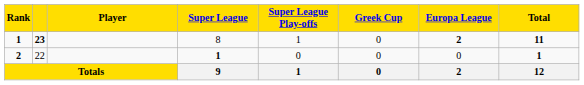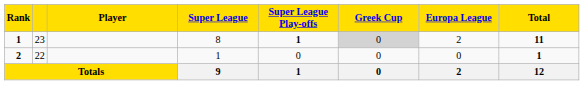(40, 39) bold -> (40, 39) normal
(298, 39) normal -> (298, 39) bold
(378, 39) no background -> (378, 39) lightgrey background
(459, 39) bold -> (459, 39) normal
(218, 55) bold -> (218, 55) normal
